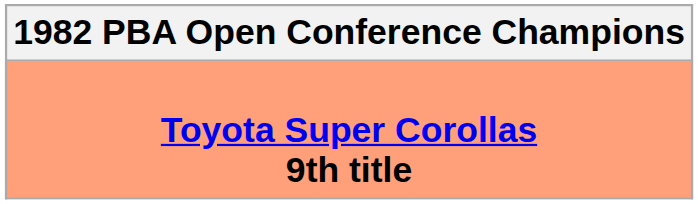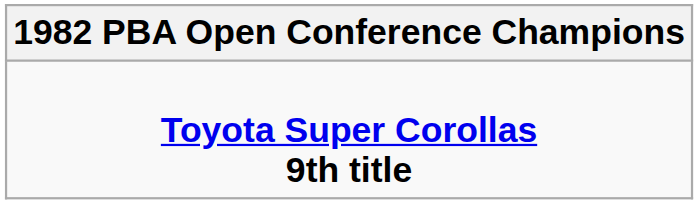(349, 148) lightsalmon background -> (349, 148) no background
